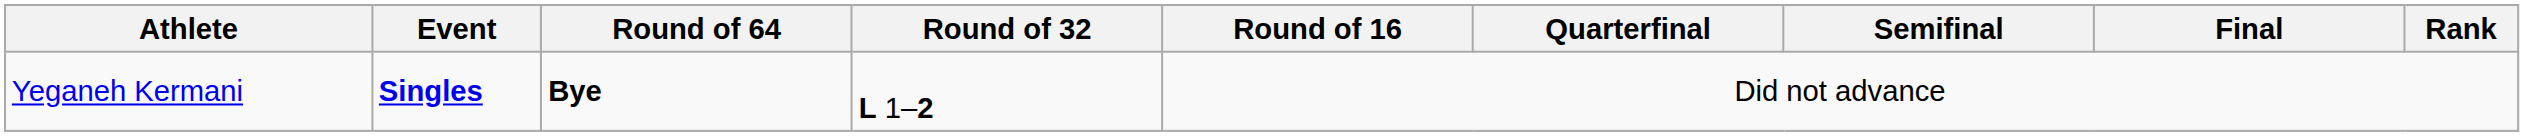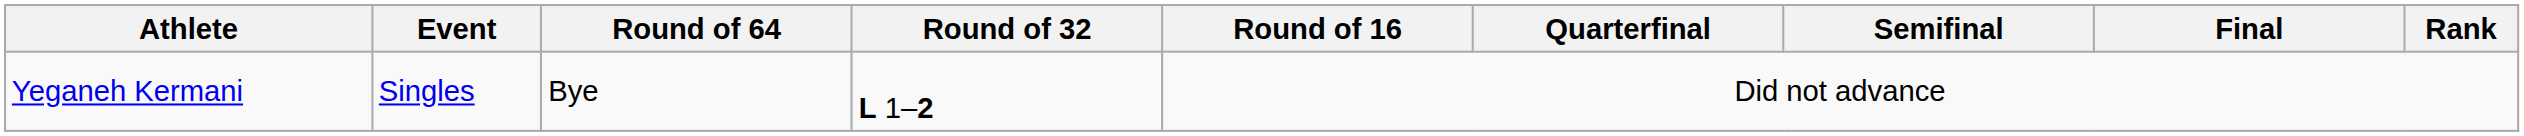(431, 91) bold -> (427, 91) normal
(575, 91) bold -> (573, 91) normal
